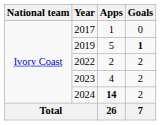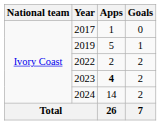(140, 45) bold -> (140, 45) normal
(111, 78) normal -> (111, 78) bold
(111, 95) bold -> (111, 95) normal
